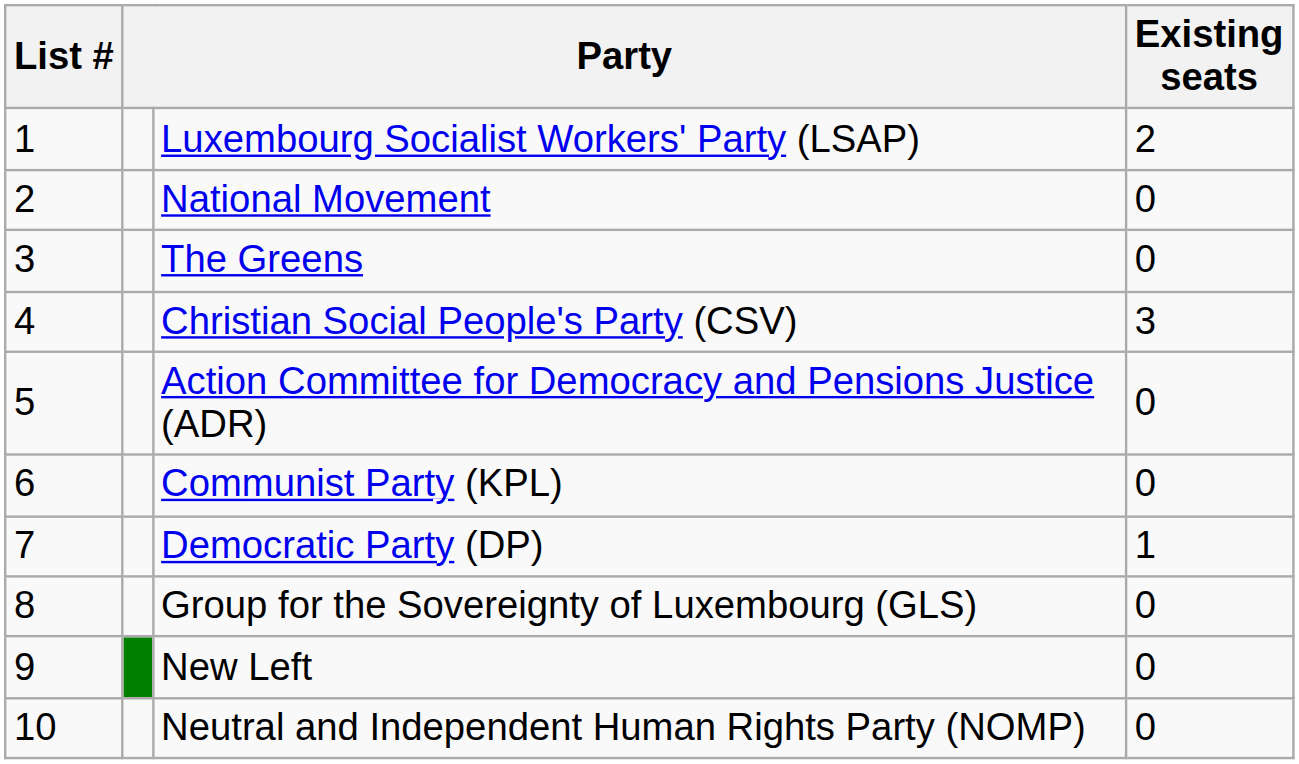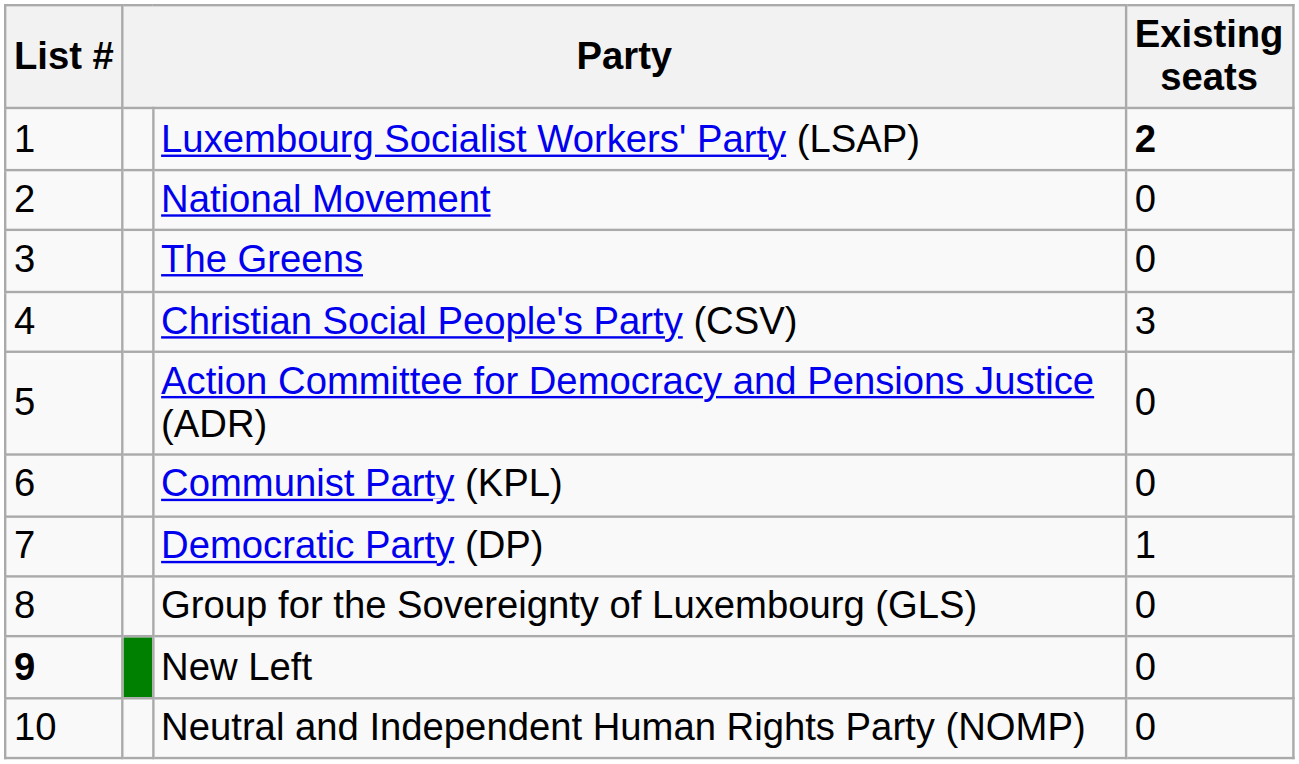(1145, 138) normal -> (1145, 138) bold
(25, 666) normal -> (25, 666) bold
